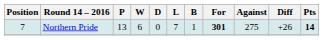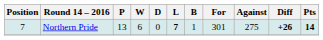(176, 26) normal -> (176, 26) bold
(219, 26) bold -> (219, 26) normal
(285, 26) normal -> (285, 26) bold
